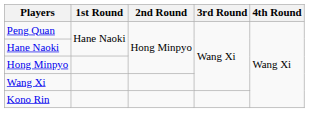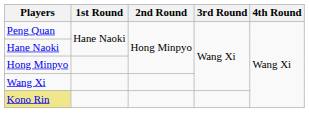(28, 99) no background -> (28, 99) khaki background
